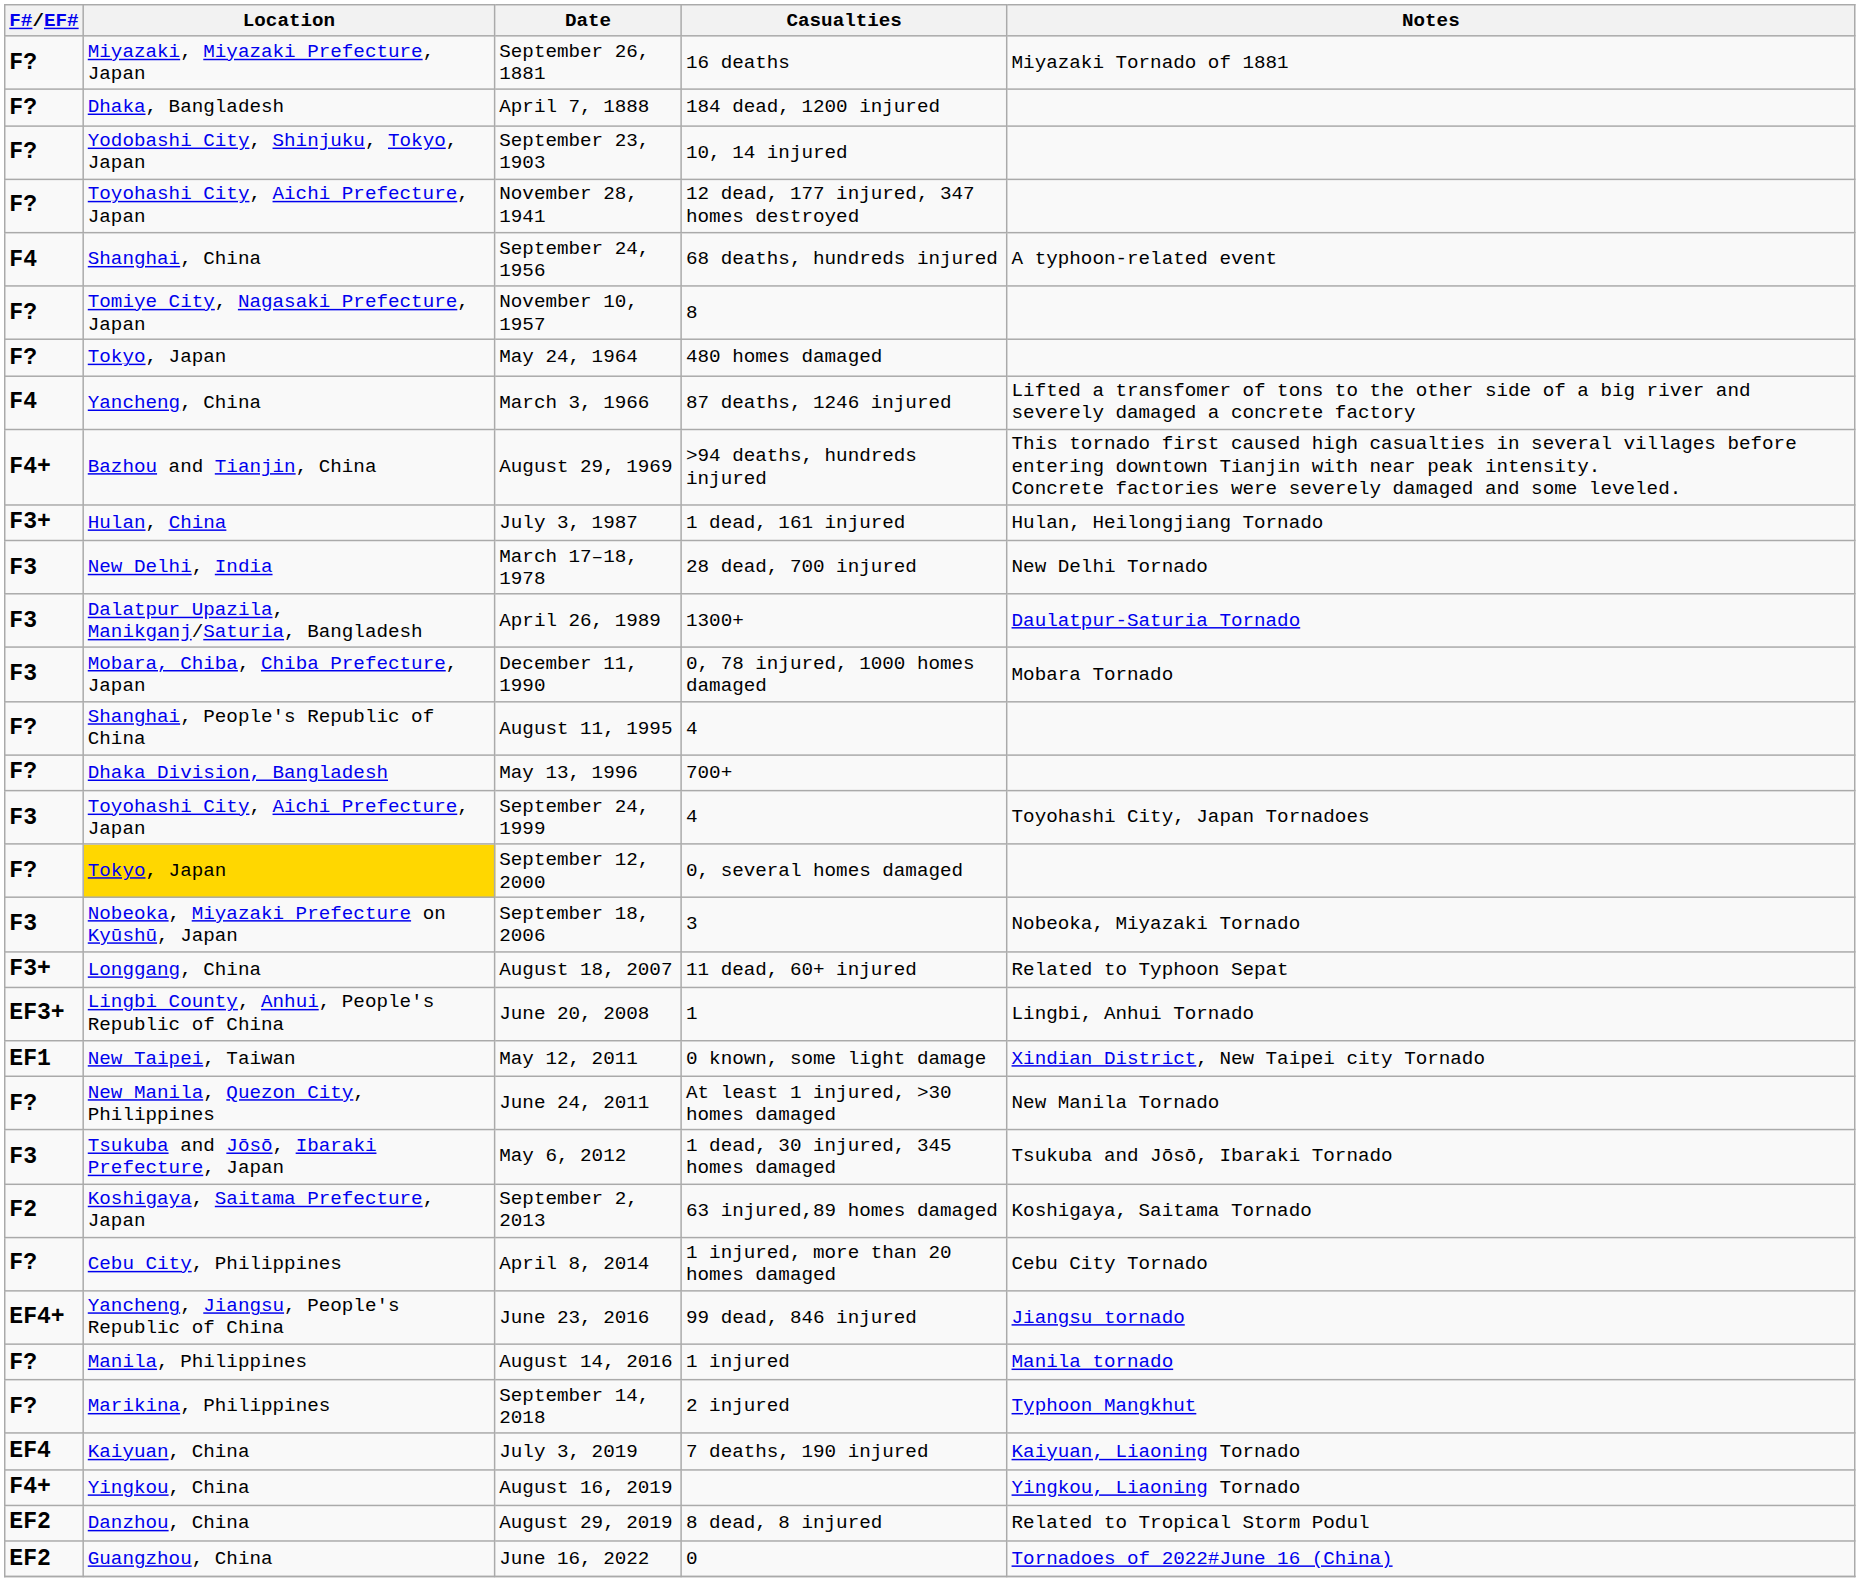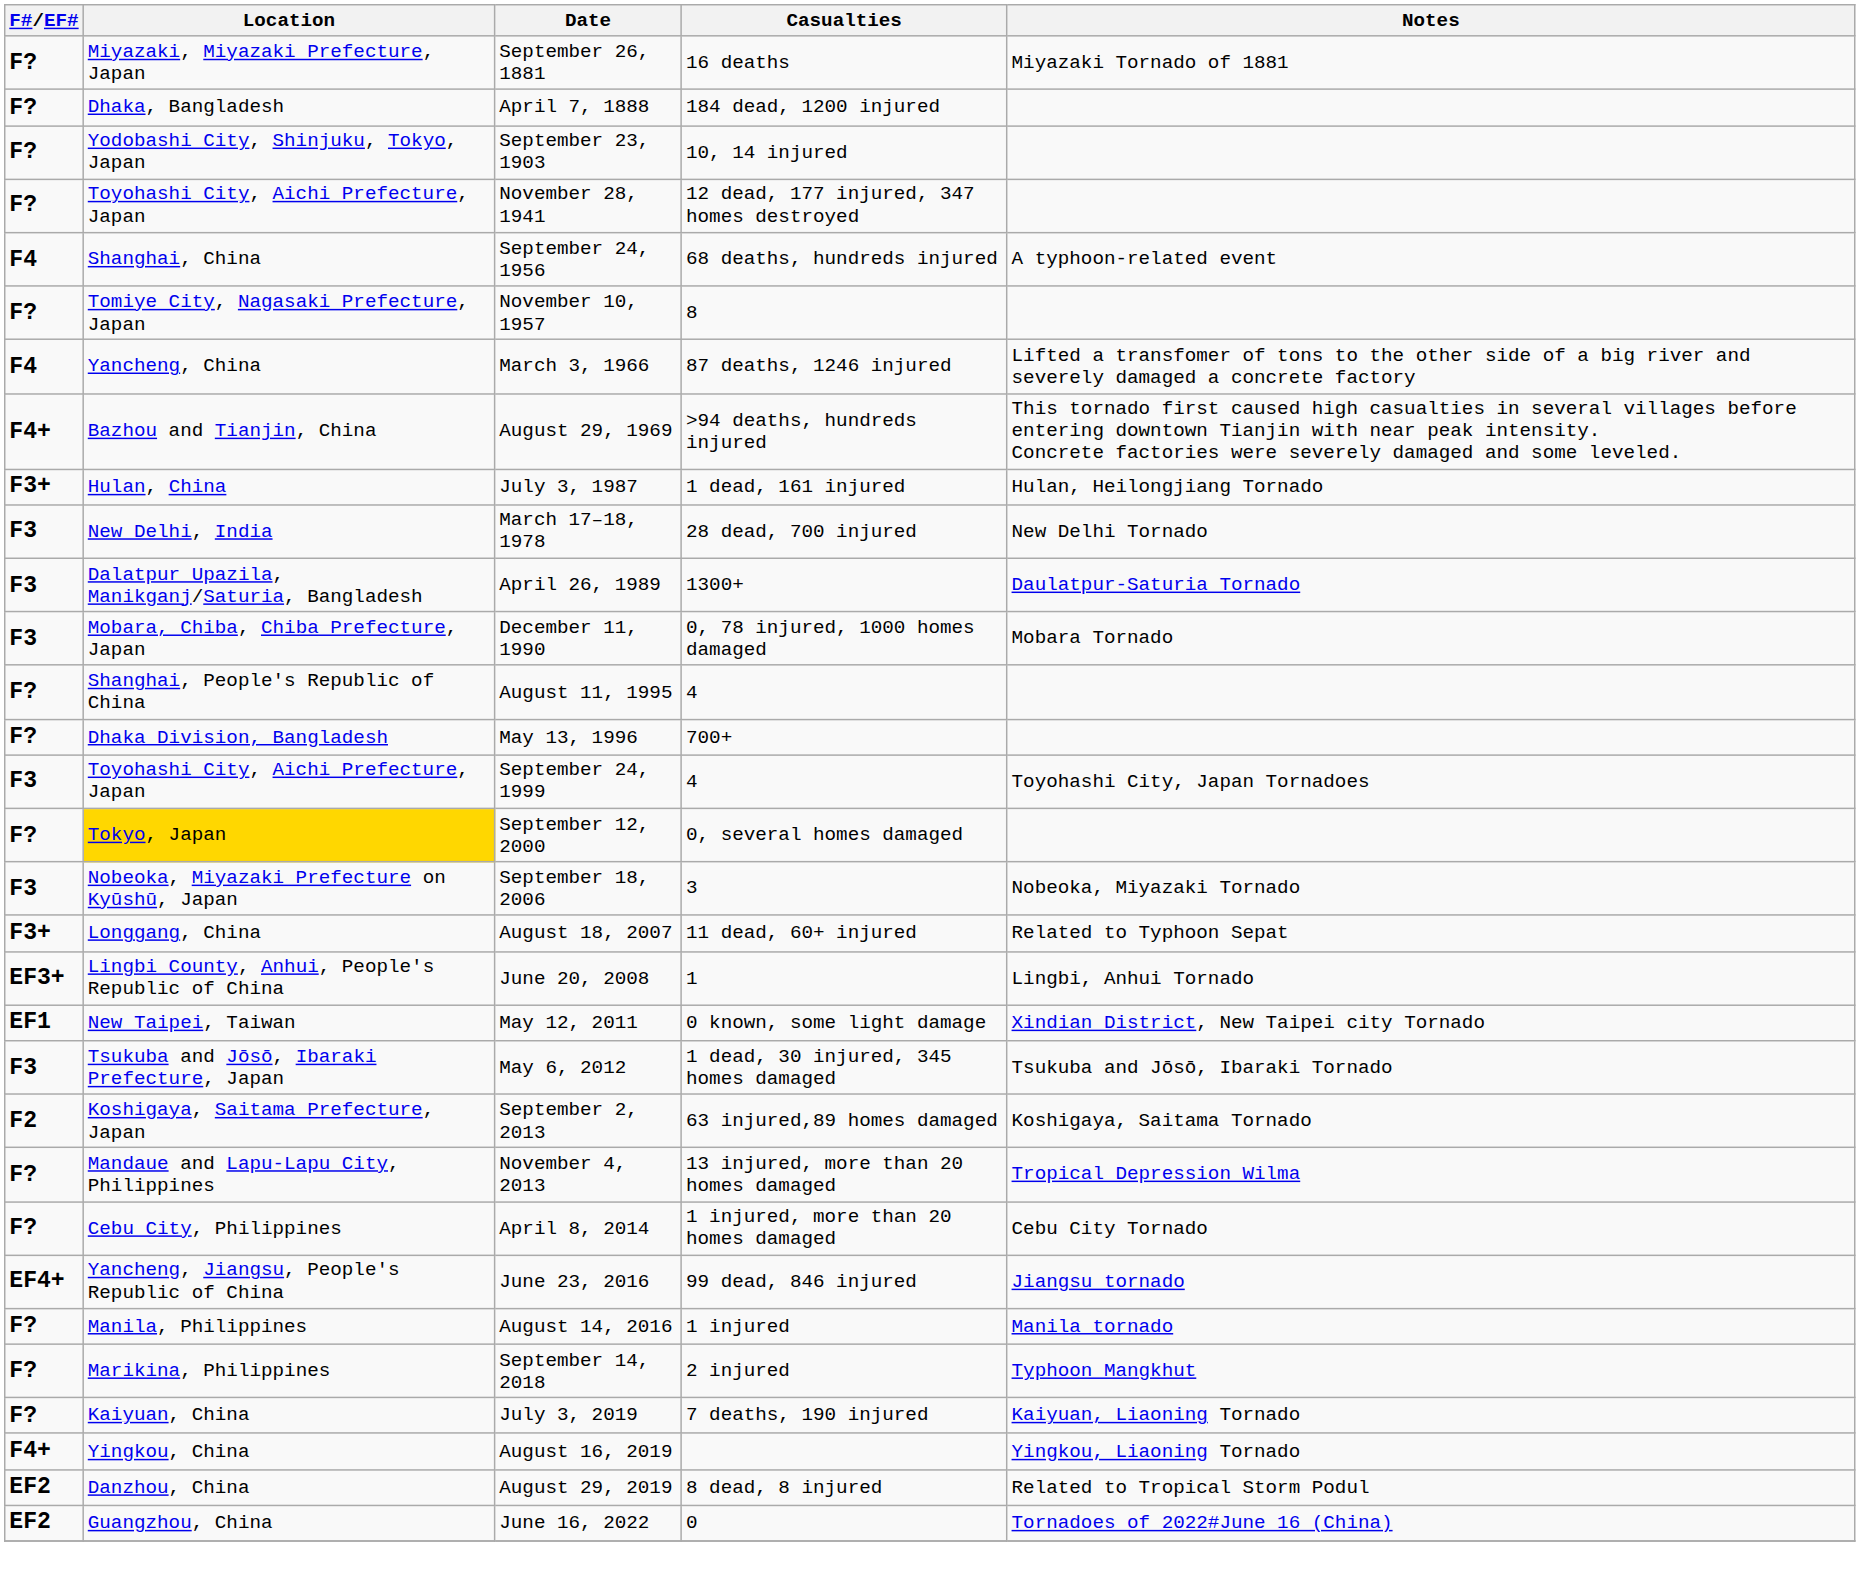- row: (569, 358)
- row: (574, 1103)
+ row: (563, 1175)
(30, 1451) EF4 -> (23, 1416) F?
